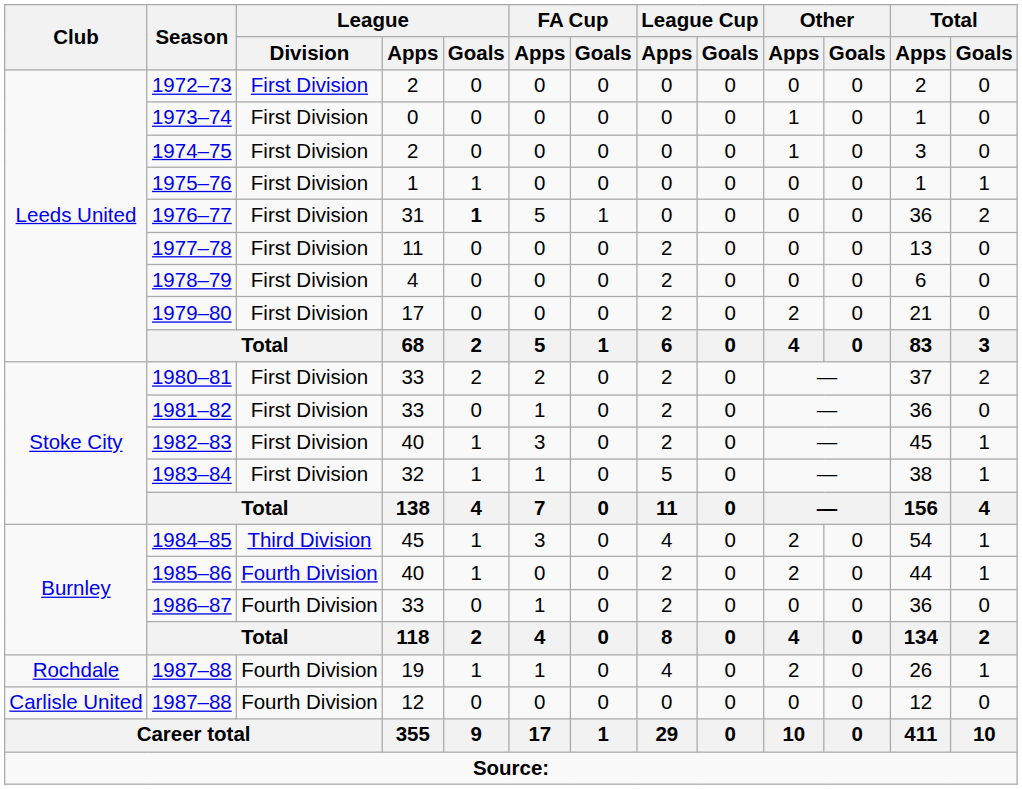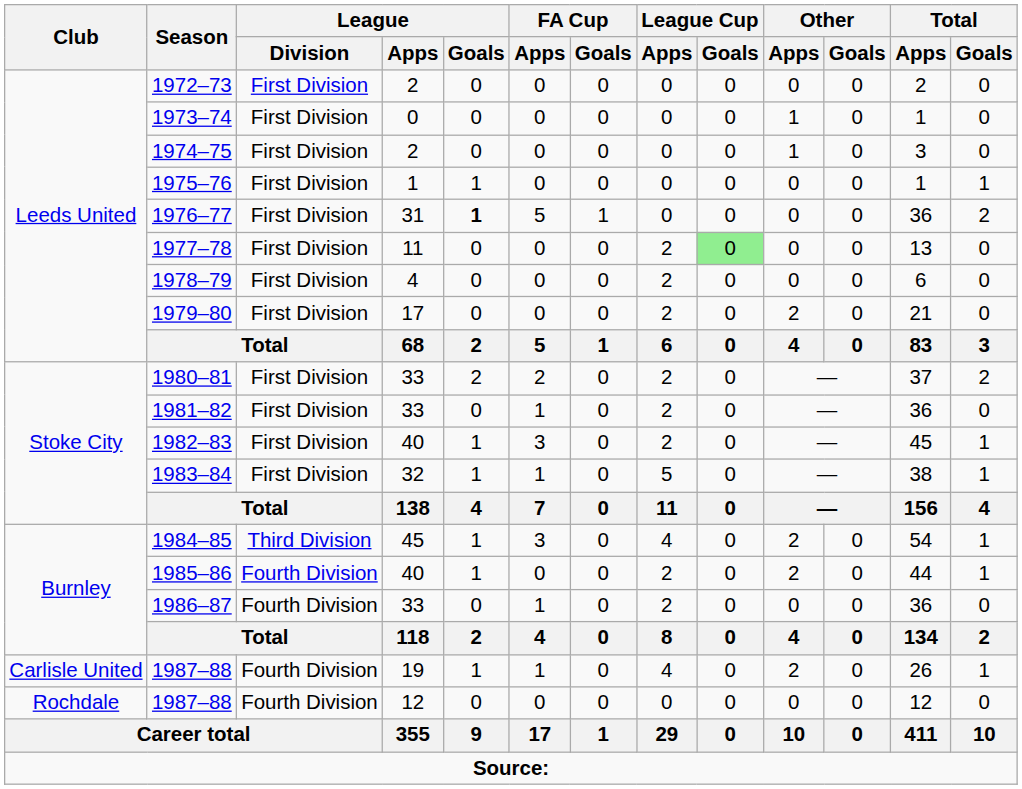(730, 248) no background -> (730, 248) lightgreen background
(76, 670) Rochdale -> (76, 670) Carlisle United
(76, 702) Carlisle United -> (76, 702) Rochdale
